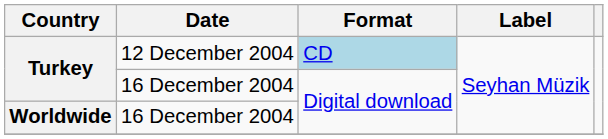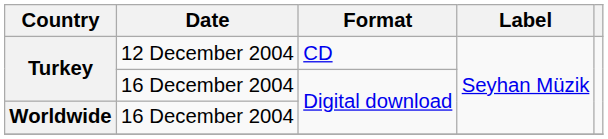(318, 52) lightblue background -> (318, 52) no background
